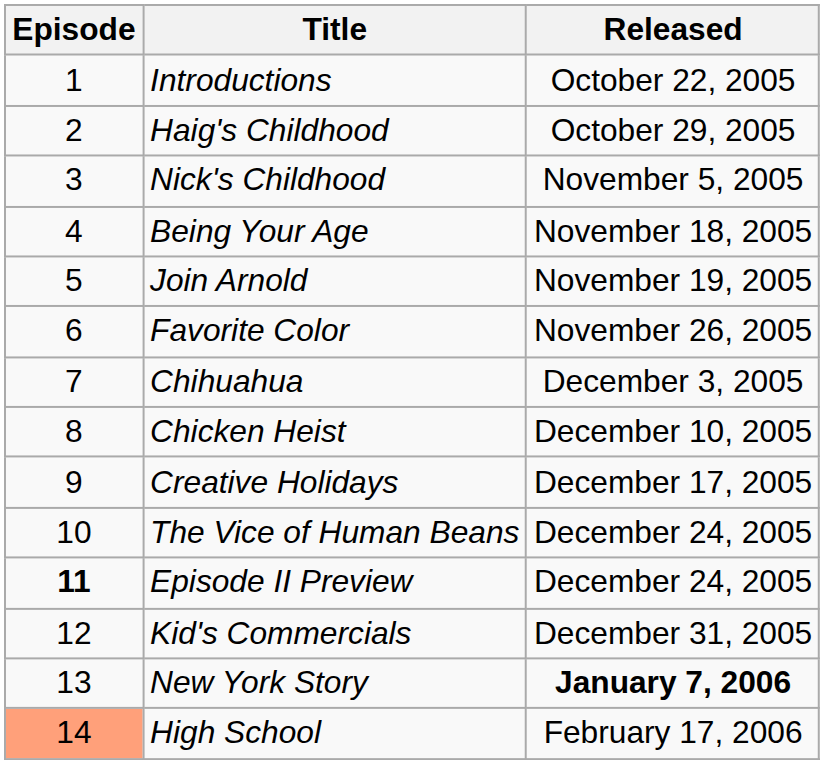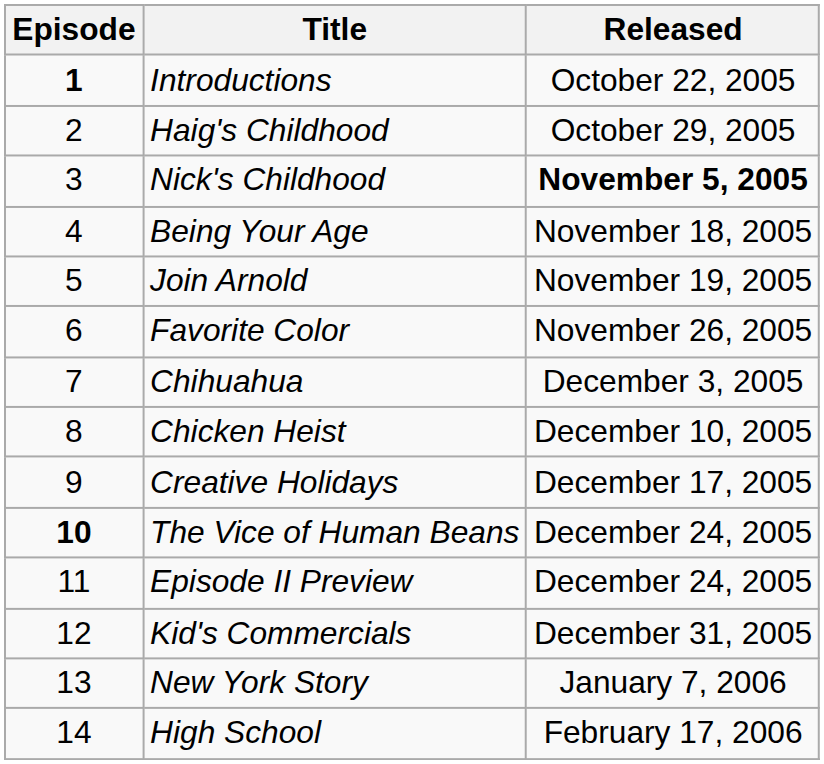(74, 79) normal -> (74, 79) bold
(673, 180) normal -> (673, 180) bold
(74, 532) normal -> (74, 532) bold
(74, 582) bold -> (74, 582) normal
(673, 682) bold -> (673, 682) normal
(74, 733) lightsalmon background -> (74, 733) no background
